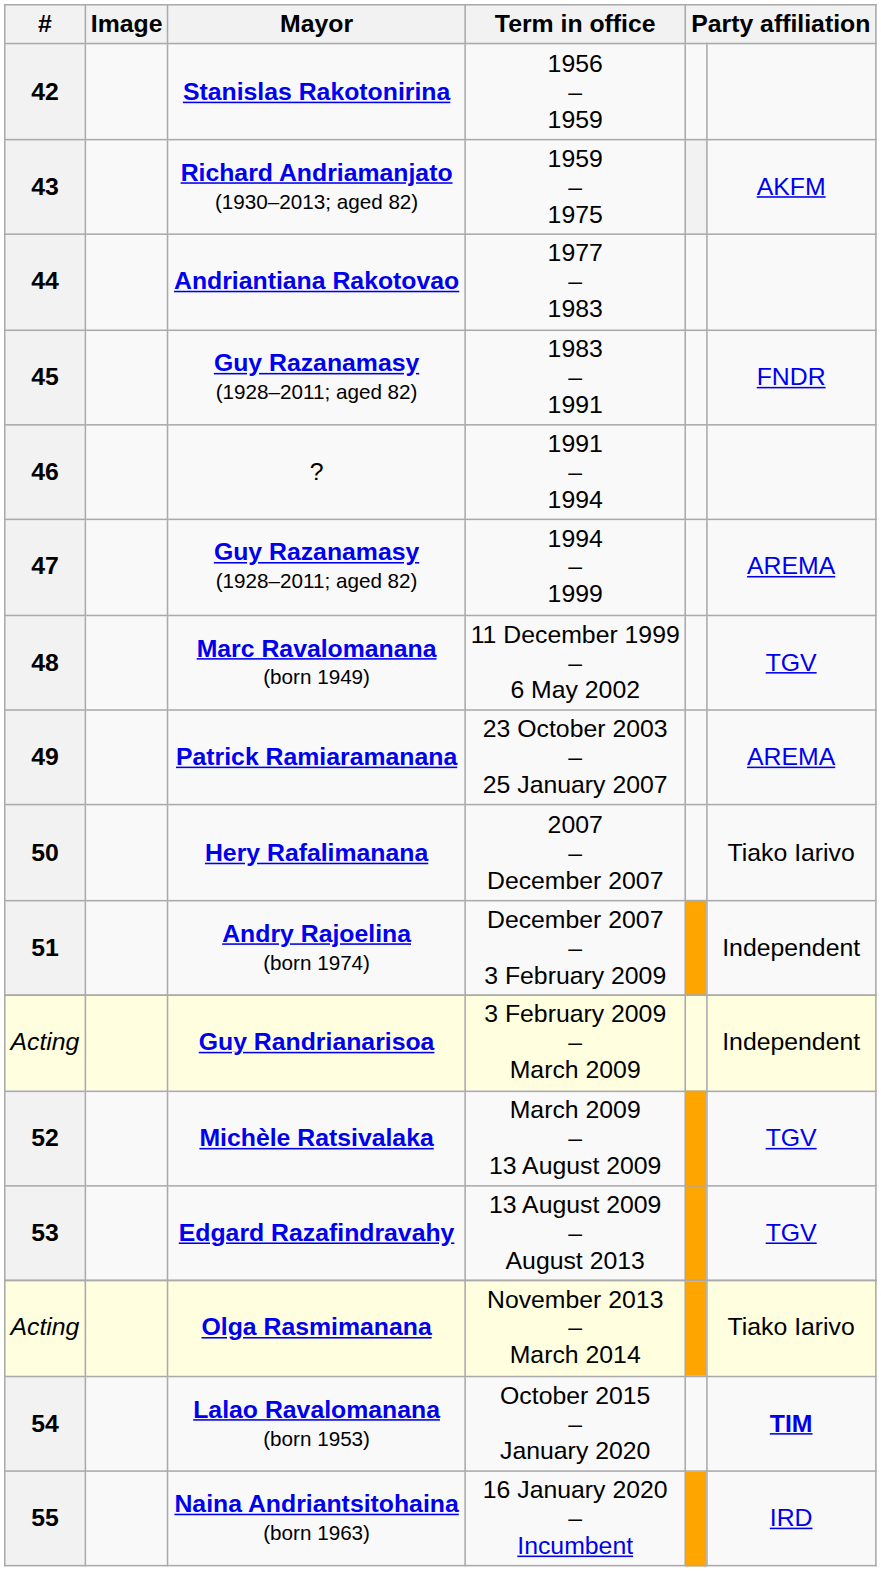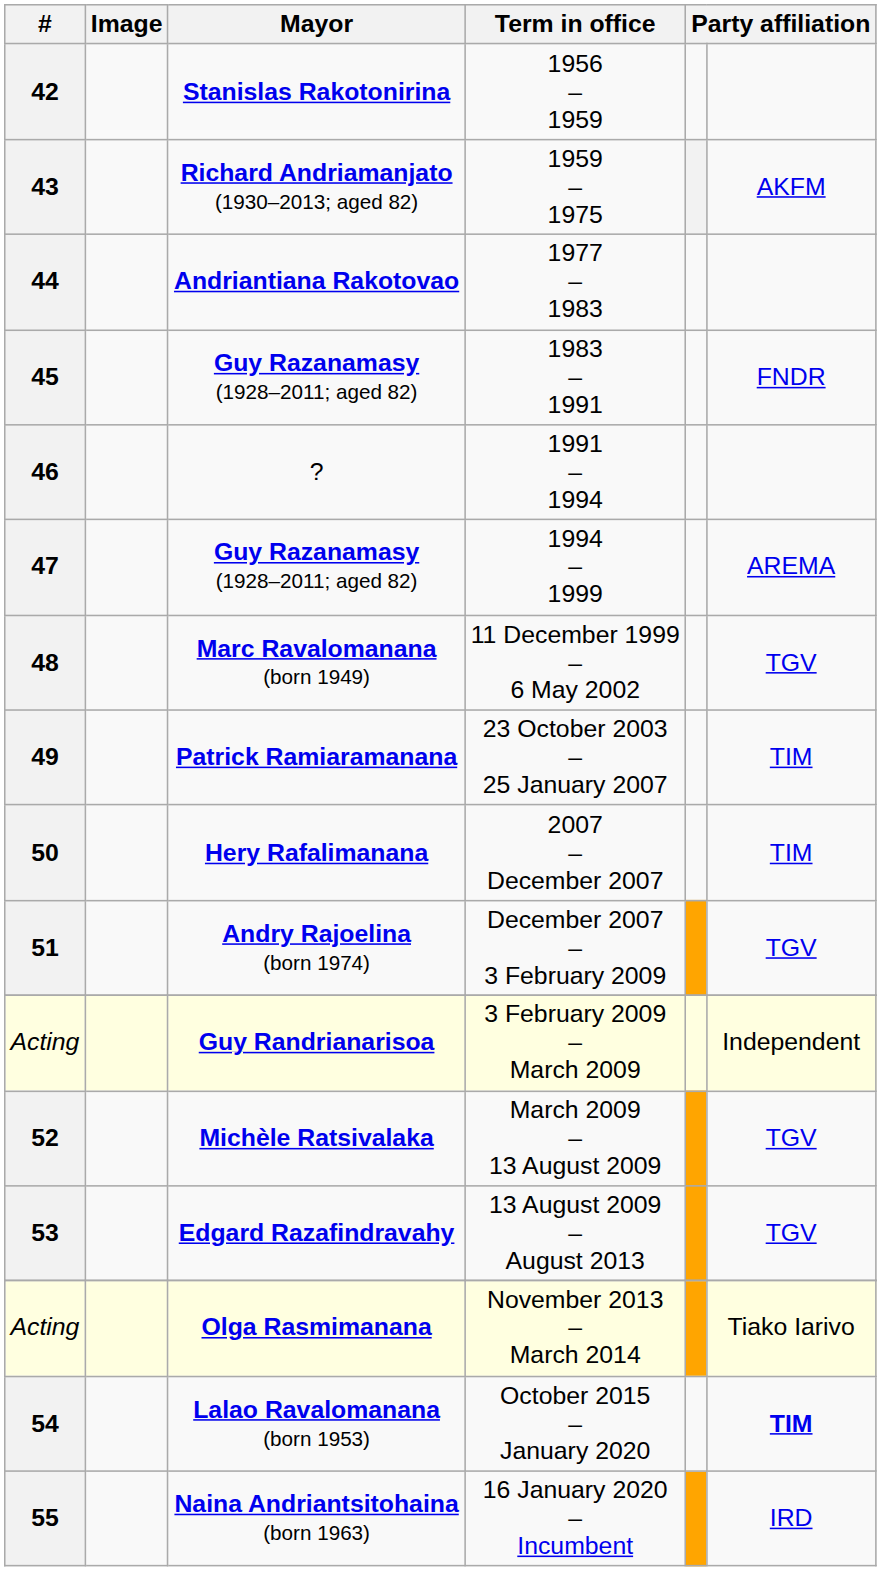(791, 757) AREMA -> (791, 757) TIM
(791, 852) Tiako Iarivo -> (791, 852) TIM
(791, 947) Independent -> (791, 947) TGV
